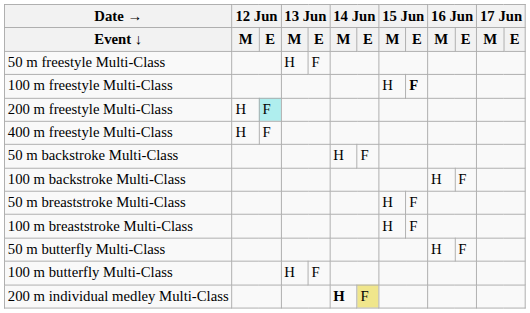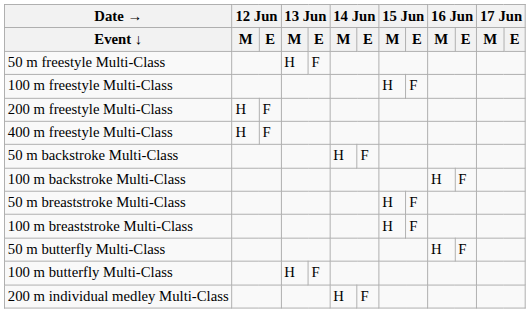(414, 86) bold -> (413, 86) normal
(267, 109) paleturquoise background -> (267, 109) no background
(339, 296) bold -> (339, 296) normal
(364, 296) khaki background -> (364, 296) no background
